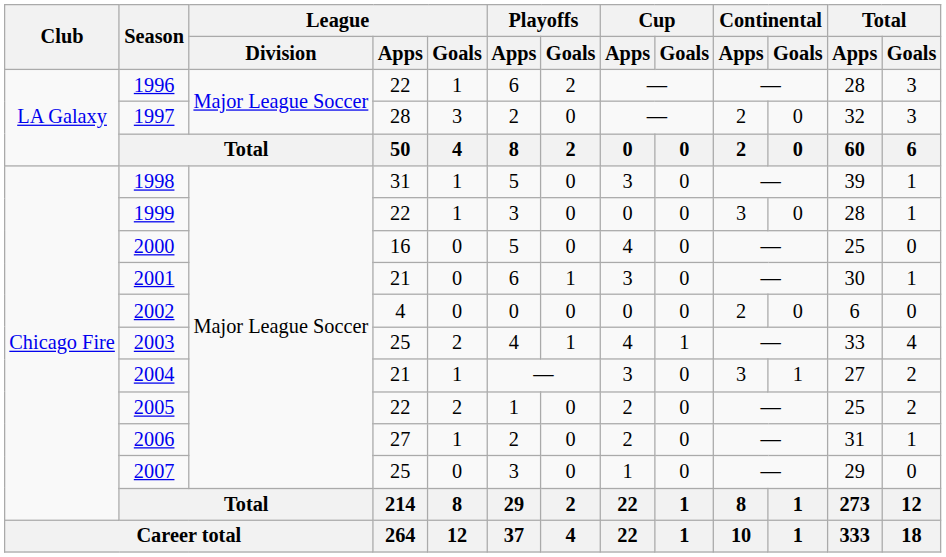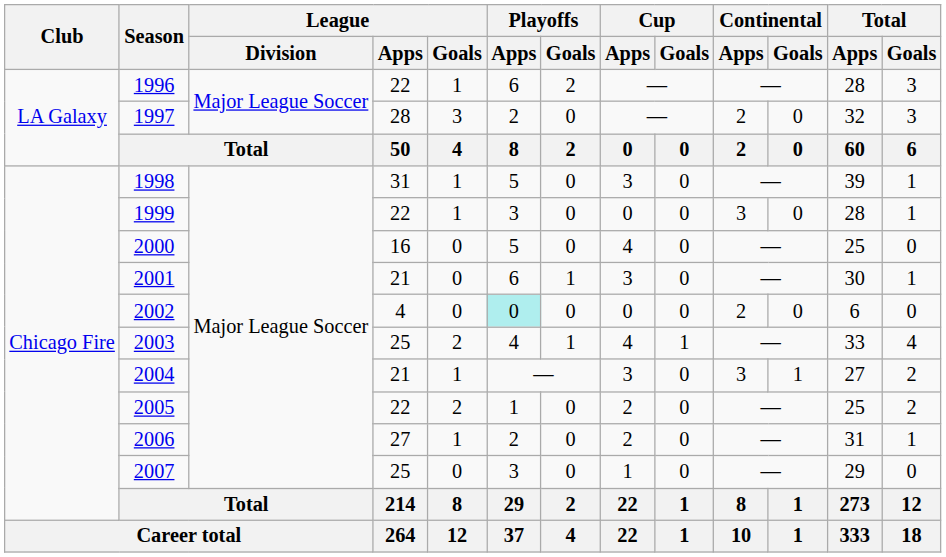(514, 310) no background -> (514, 310) paleturquoise background
